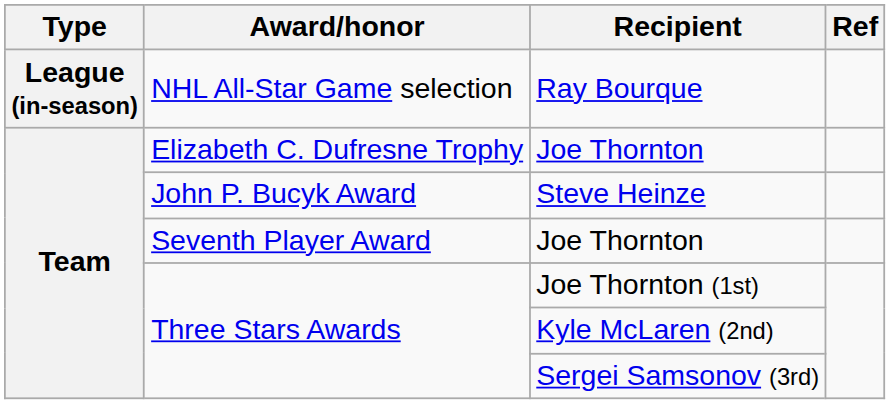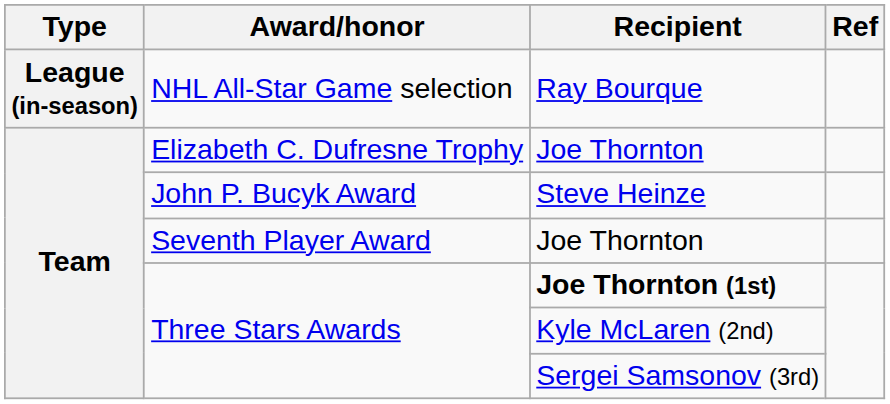(648, 284) normal -> (656, 284) bold
